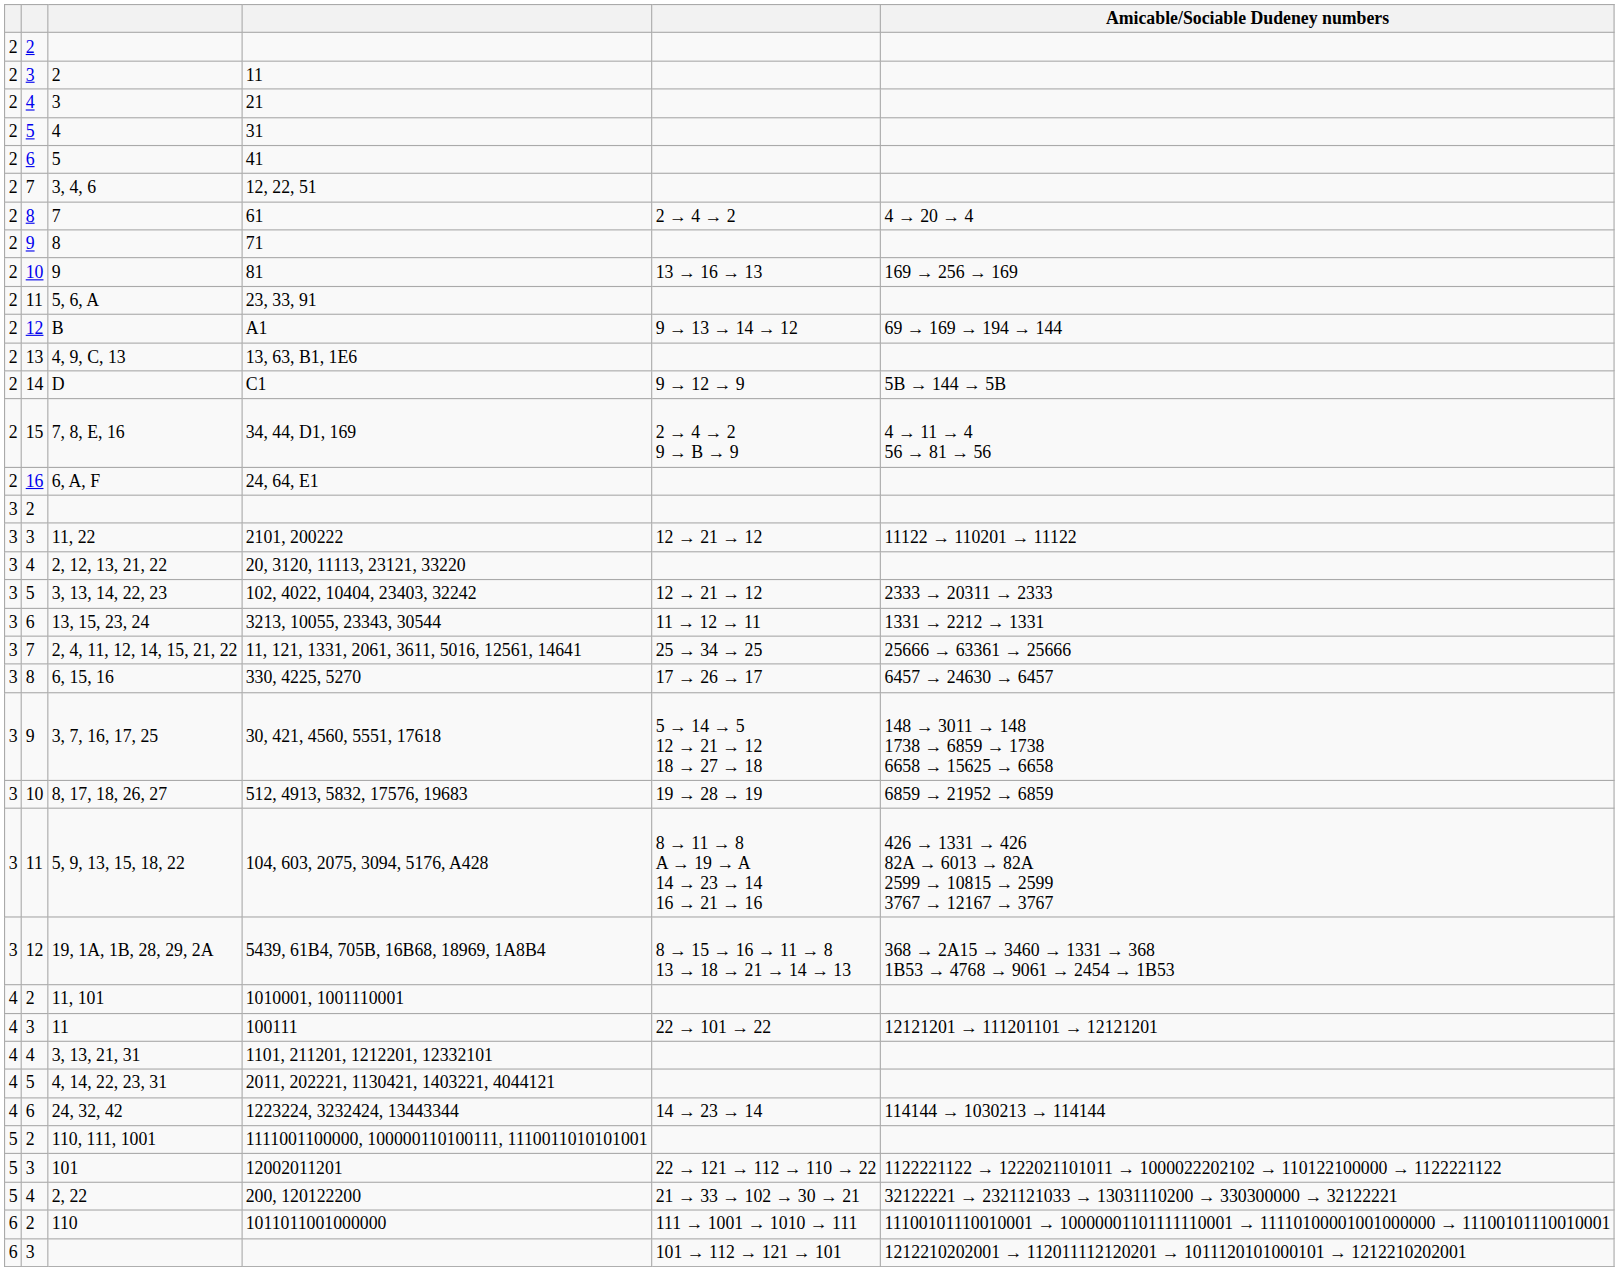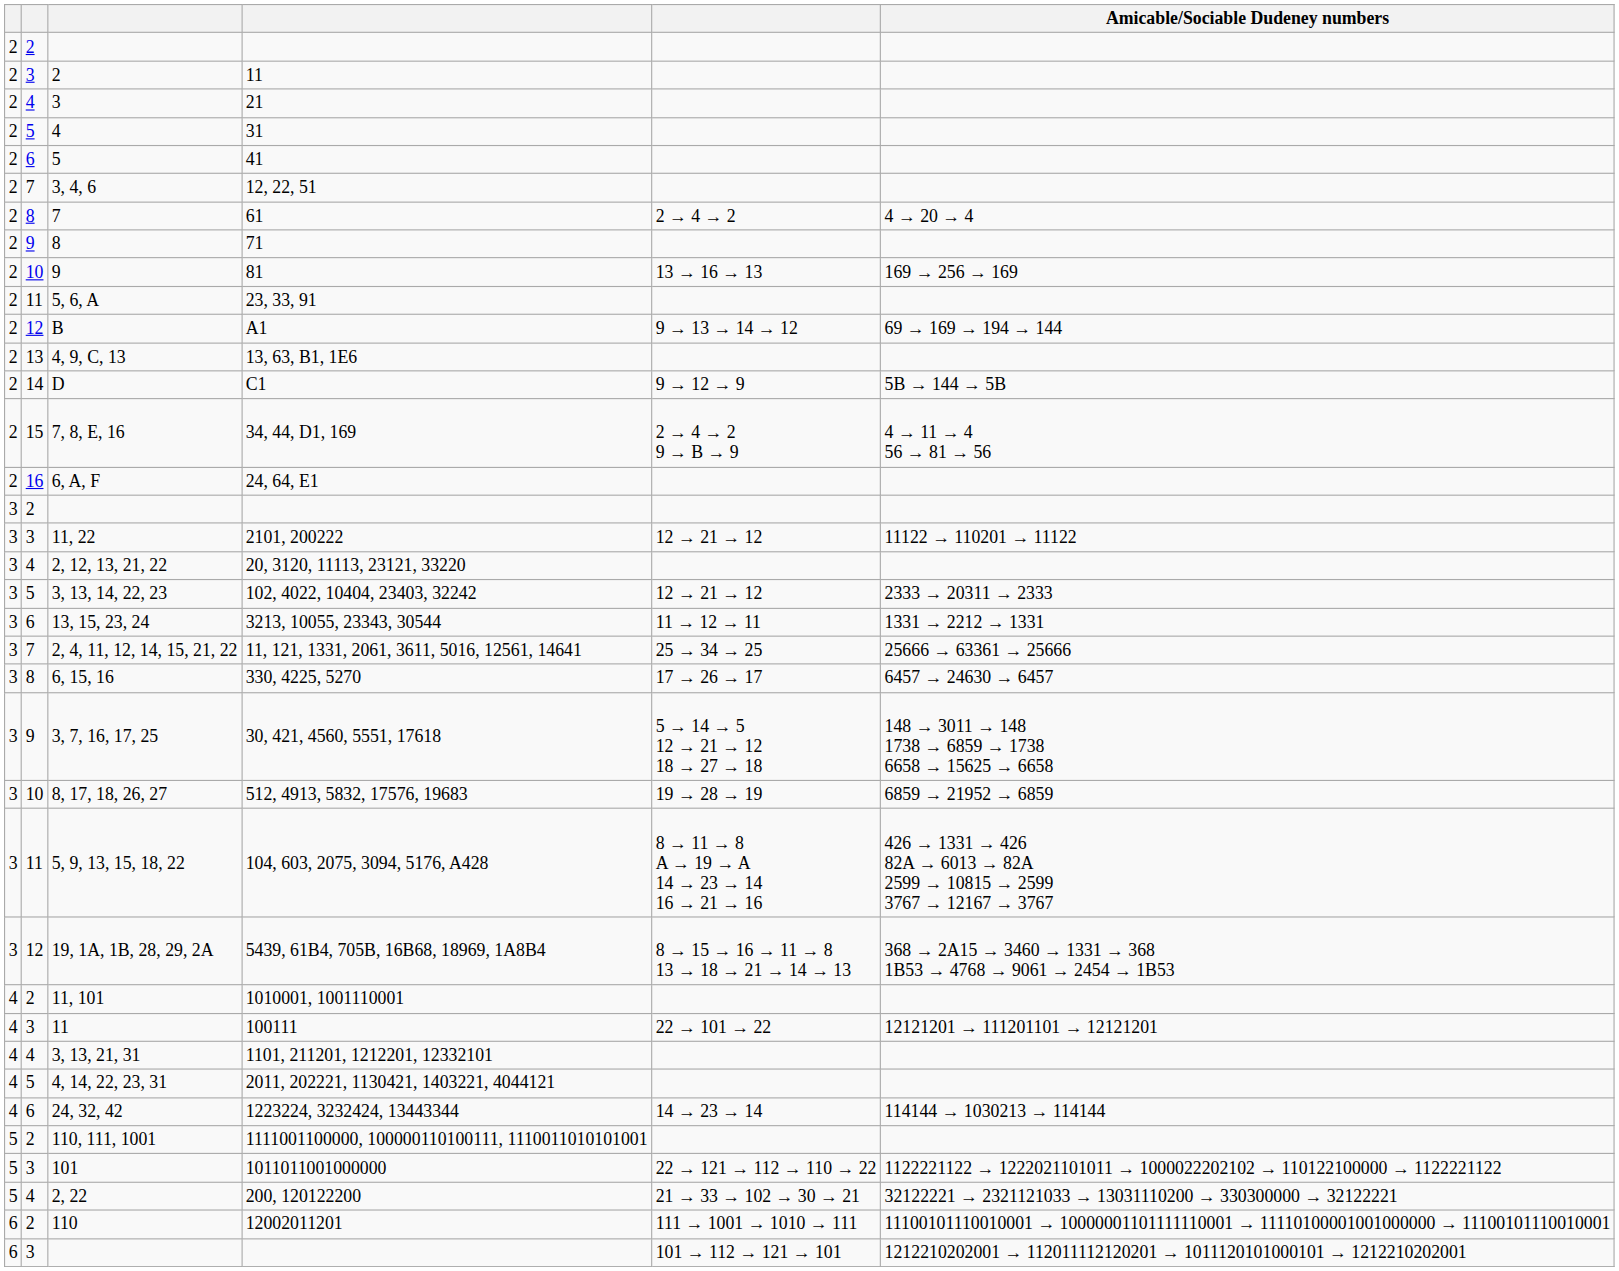(294, 1167) 12002011201 -> (316, 1167) 1011011001000000
(316, 1224) 1011011001000000 -> (294, 1224) 12002011201
